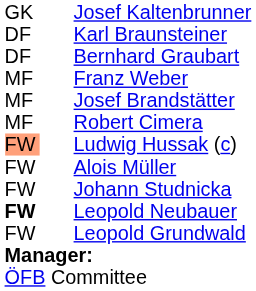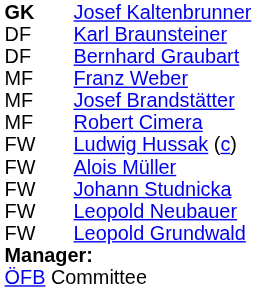(19, 12) normal -> (19, 12) bold
(20, 145) lightsalmon background -> (20, 145) no background
(20, 211) bold -> (20, 211) normal
